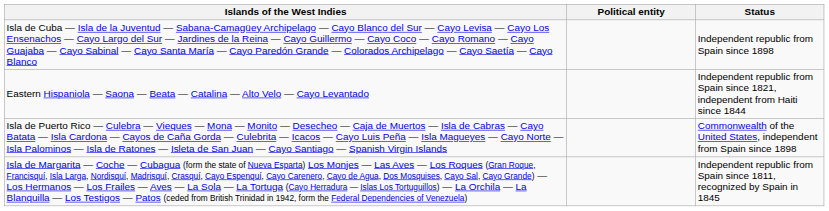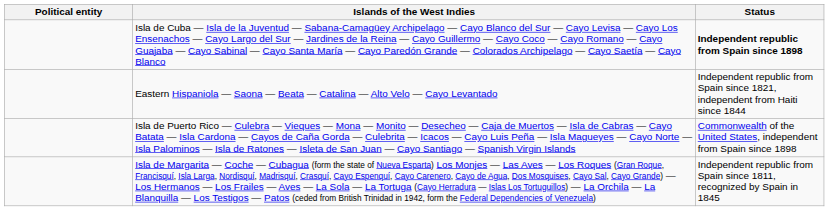columns swapped: (631, 12) <-> (286, 12)
(755, 44) normal -> (750, 44) bold
